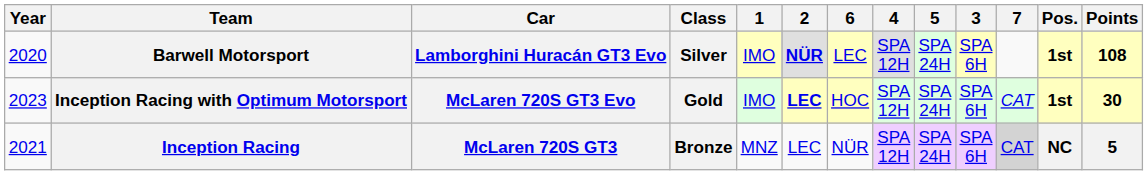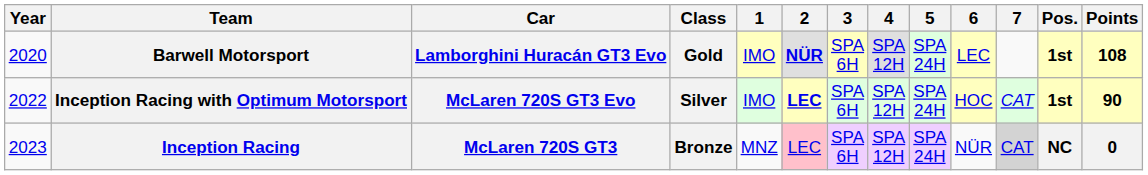columns swapped: (976, 18) <-> (850, 18)
(703, 54) Silver -> (703, 54) Gold
(28, 100) 2023 -> (28, 100) 2022
(703, 100) Gold -> (703, 100) Silver
(1112, 100) 30 -> (1112, 100) 90
(28, 146) 2021 -> (28, 146) 2023
(804, 146) no background -> (804, 146) pink background
(1112, 146) 5 -> (1112, 146) 0
